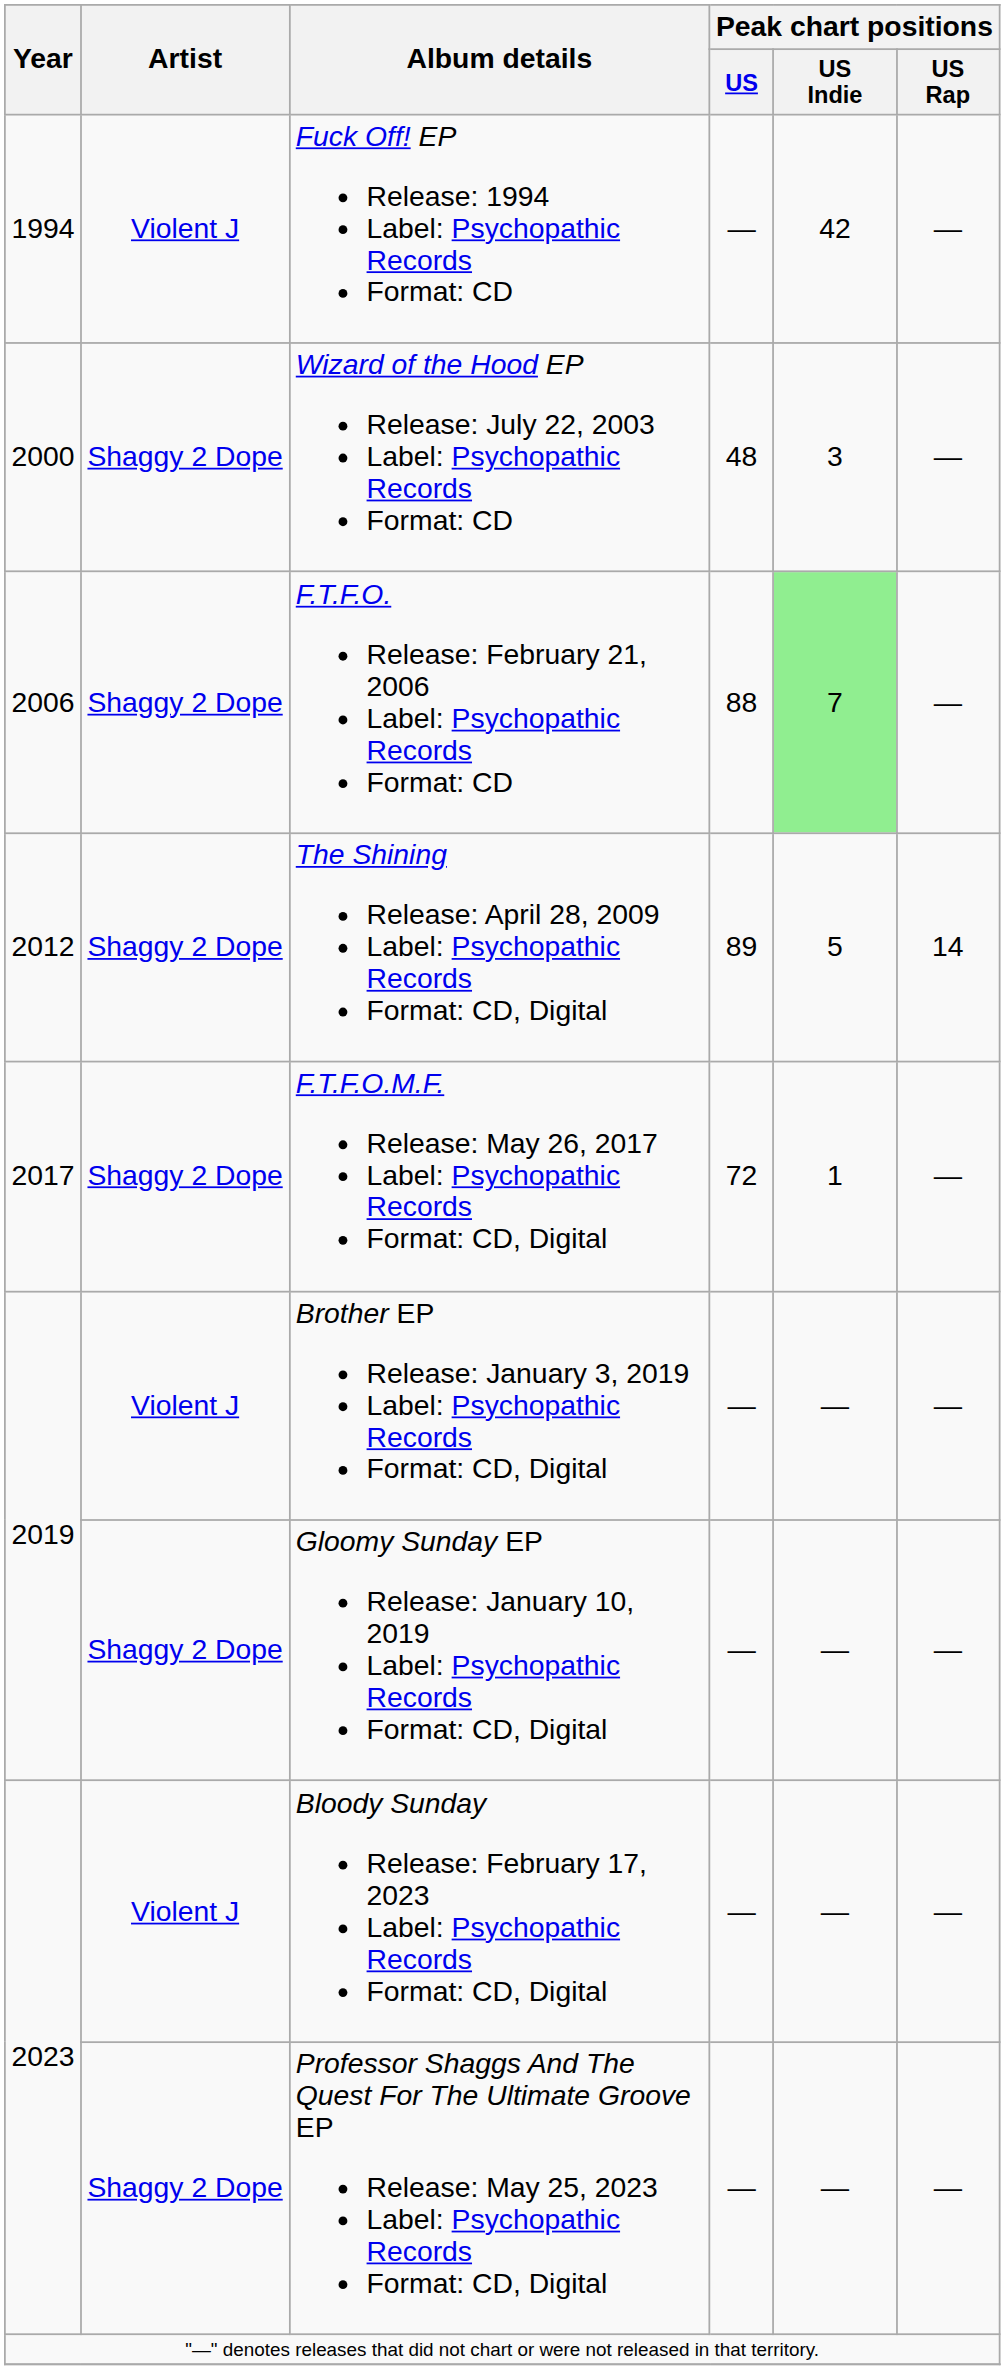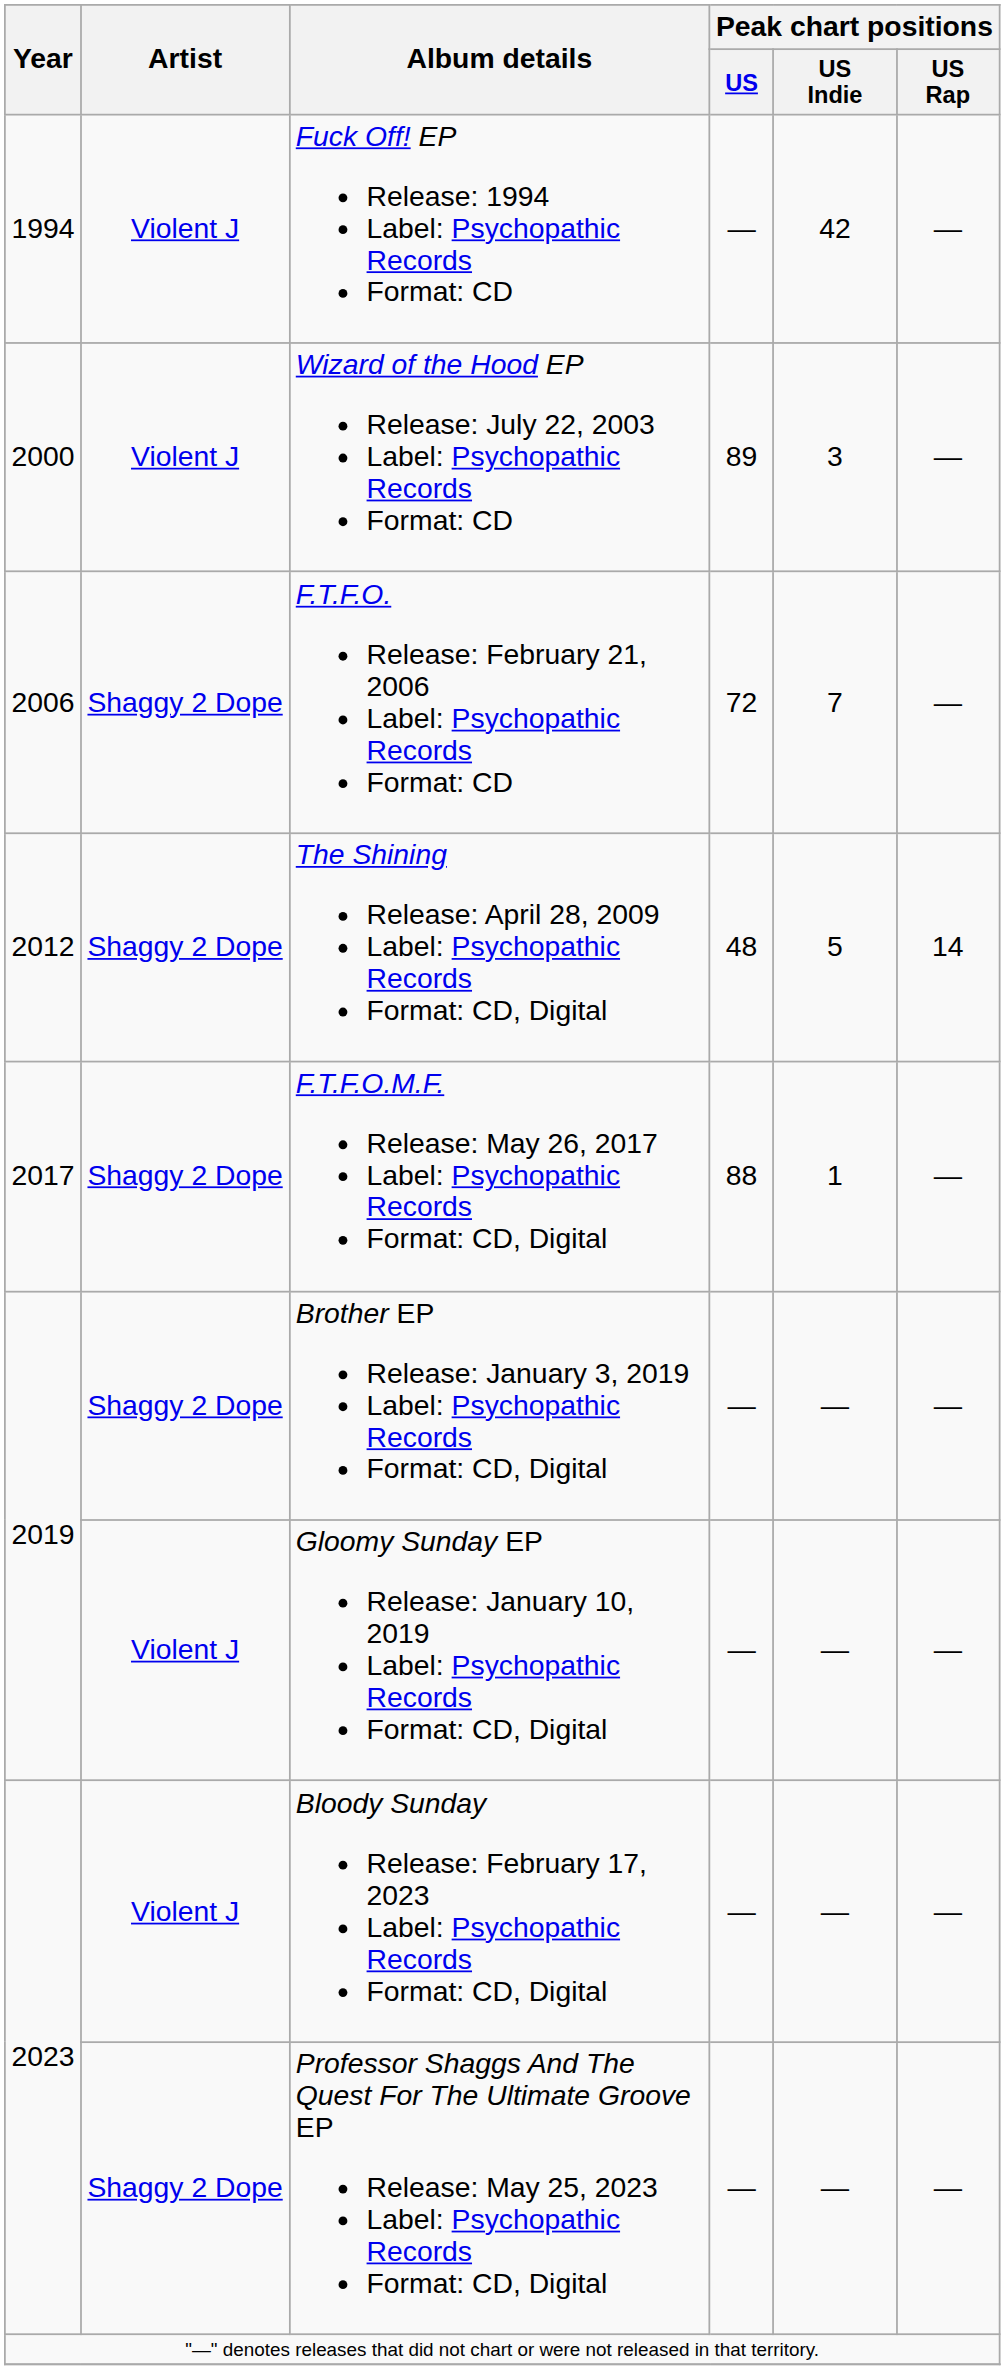(185, 457) Shaggy 2 Dope -> (185, 457) Violent J
(742, 457) 48 -> (742, 457) 89
(742, 702) 88 -> (742, 702) 72
(835, 702) lightgreen background -> (835, 702) no background
(742, 947) 89 -> (742, 947) 48
(742, 1176) 72 -> (742, 1176) 88
(185, 1405) Violent J -> (185, 1405) Shaggy 2 Dope
(185, 1649) Shaggy 2 Dope -> (185, 1649) Violent J
